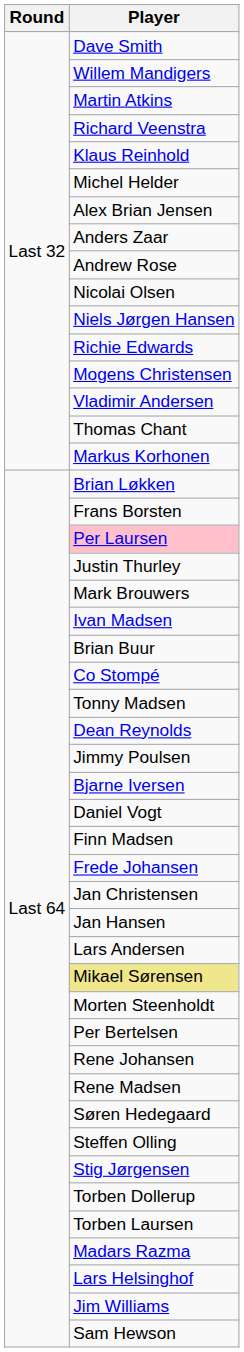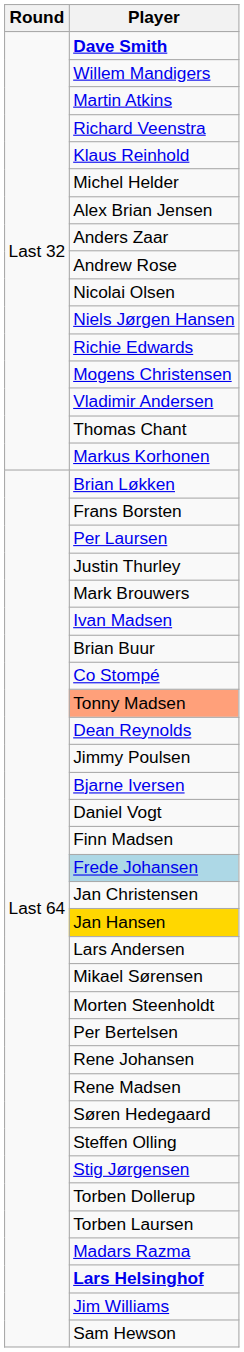(118, 45) normal -> (120, 45) bold
(120, 538) pink background -> (120, 538) no background
(129, 703) no background -> (129, 703) lightsalmon background
(136, 867) no background -> (136, 867) lightblue background
(119, 922) no background -> (119, 922) gold background
(138, 977) khaki background -> (138, 977) no background
(133, 1278) normal -> (138, 1278) bold
